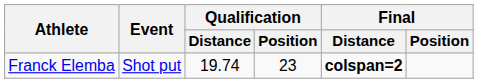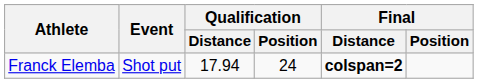(220, 66) 19.74 -> (220, 66) 17.94
(288, 66) 23 -> (288, 66) 24
